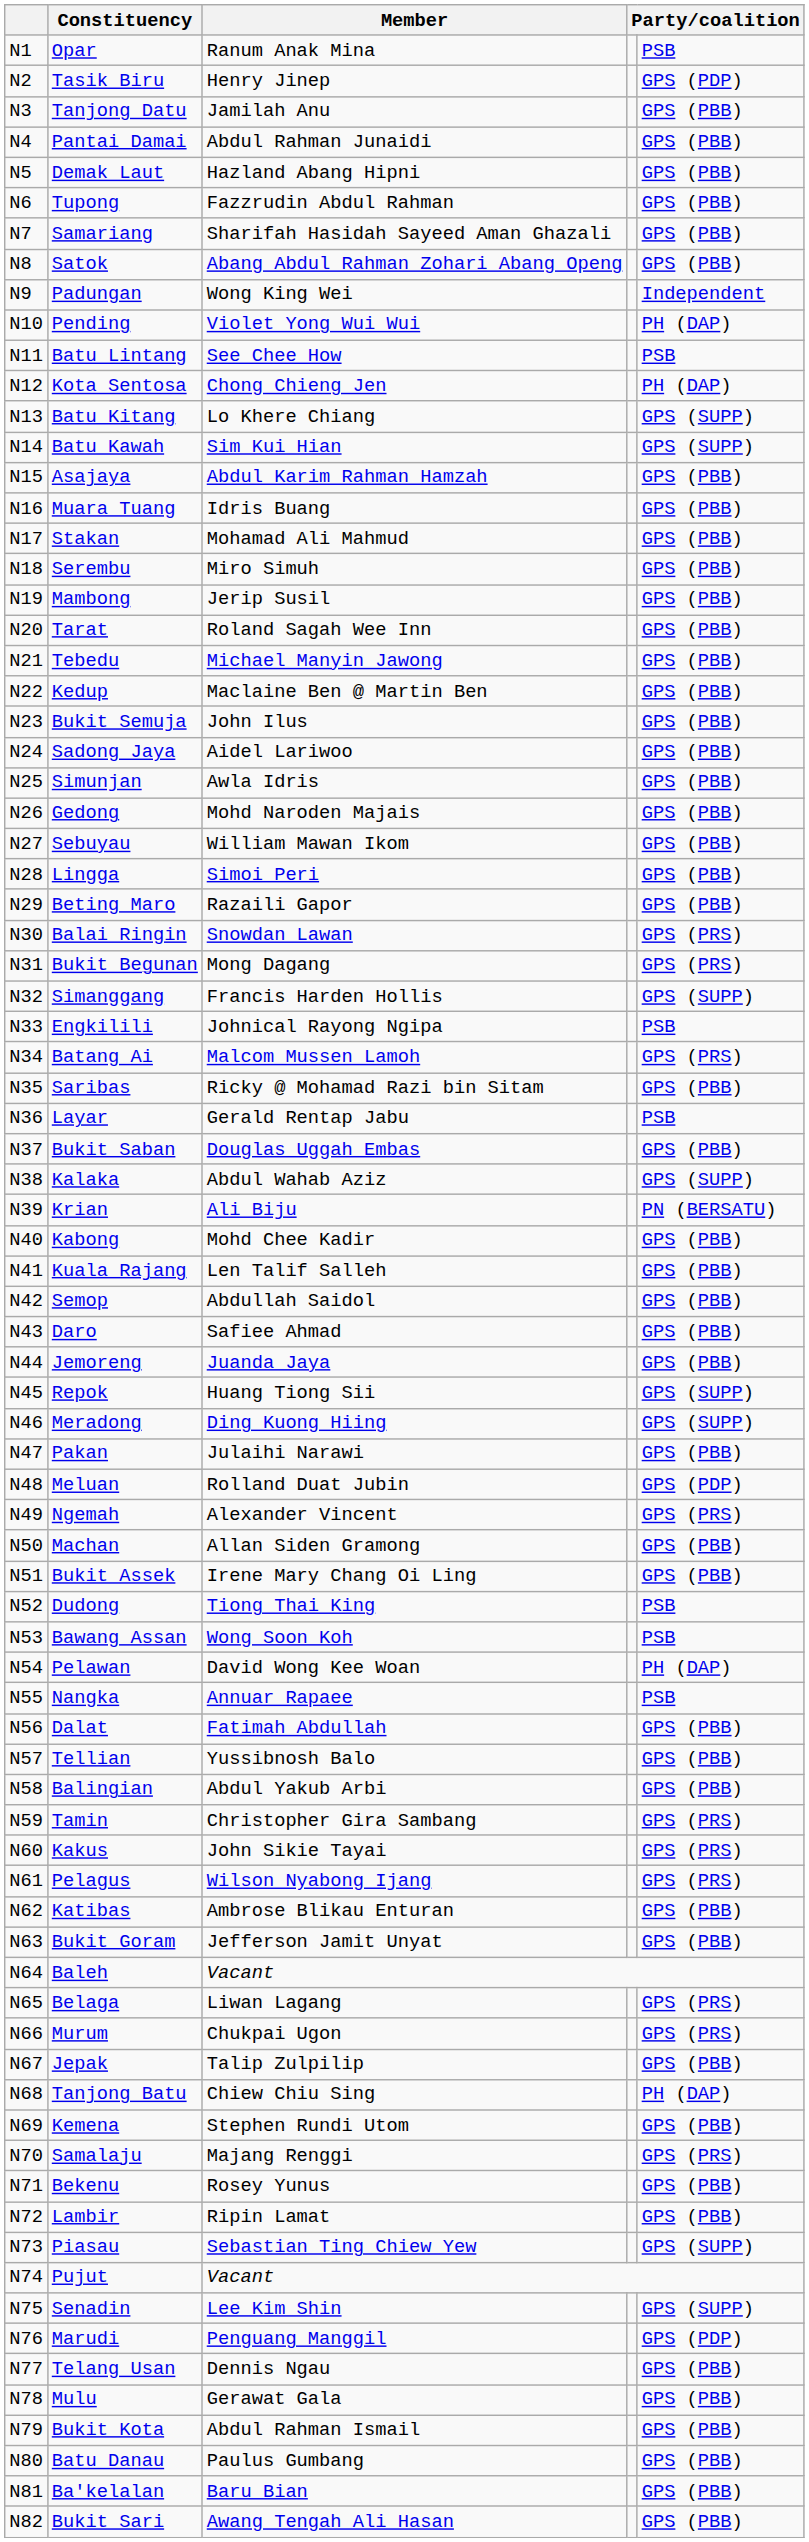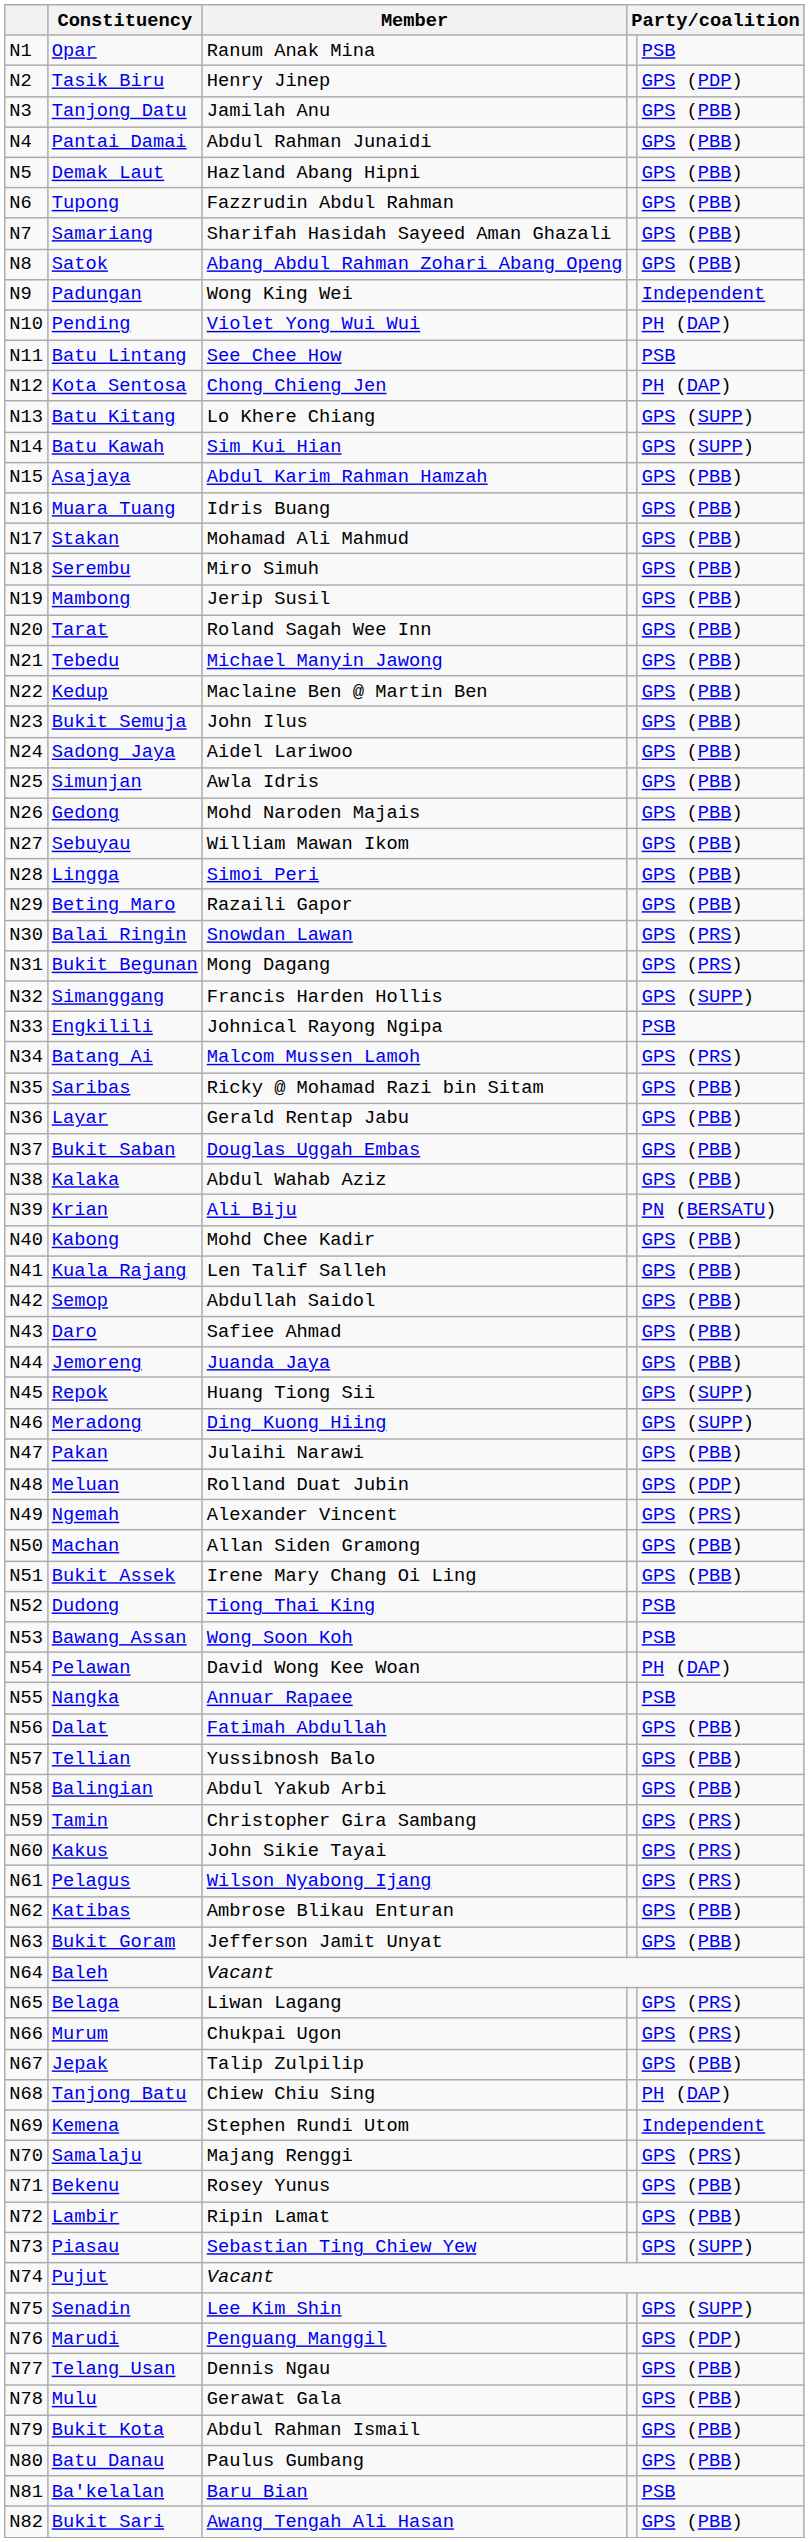(659, 1118) PSB -> (692, 1118) GPS (PBB)
(698, 1179) GPS (SUPP) -> (692, 1179) GPS (PBB)
(692, 2125) GPS (PBB) -> (703, 2125) Independent
(692, 2491) GPS (PBB) -> (659, 2491) PSB
